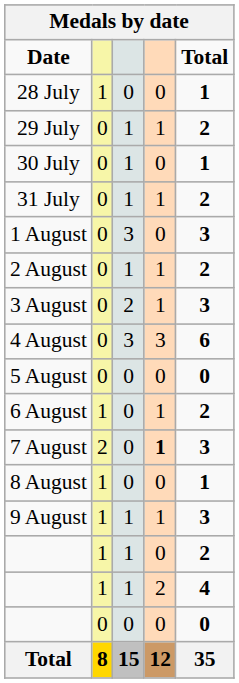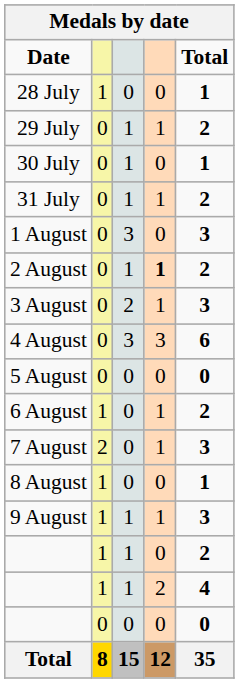(160, 269) normal -> (160, 269) bold
(160, 447) bold -> (160, 447) normal
